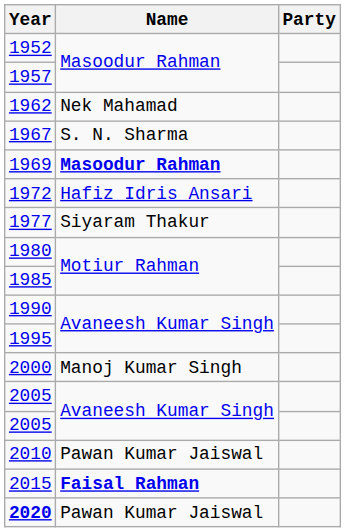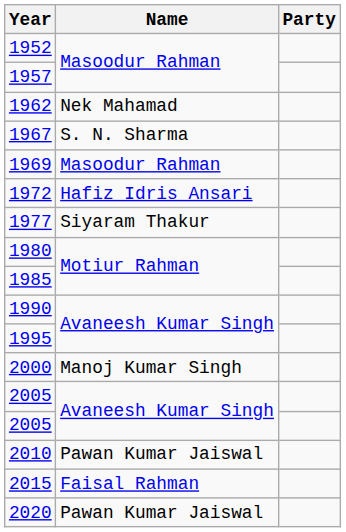(140, 164) bold -> (140, 164) normal
(130, 484) bold -> (130, 484) normal
(30, 513) bold -> (30, 513) normal
